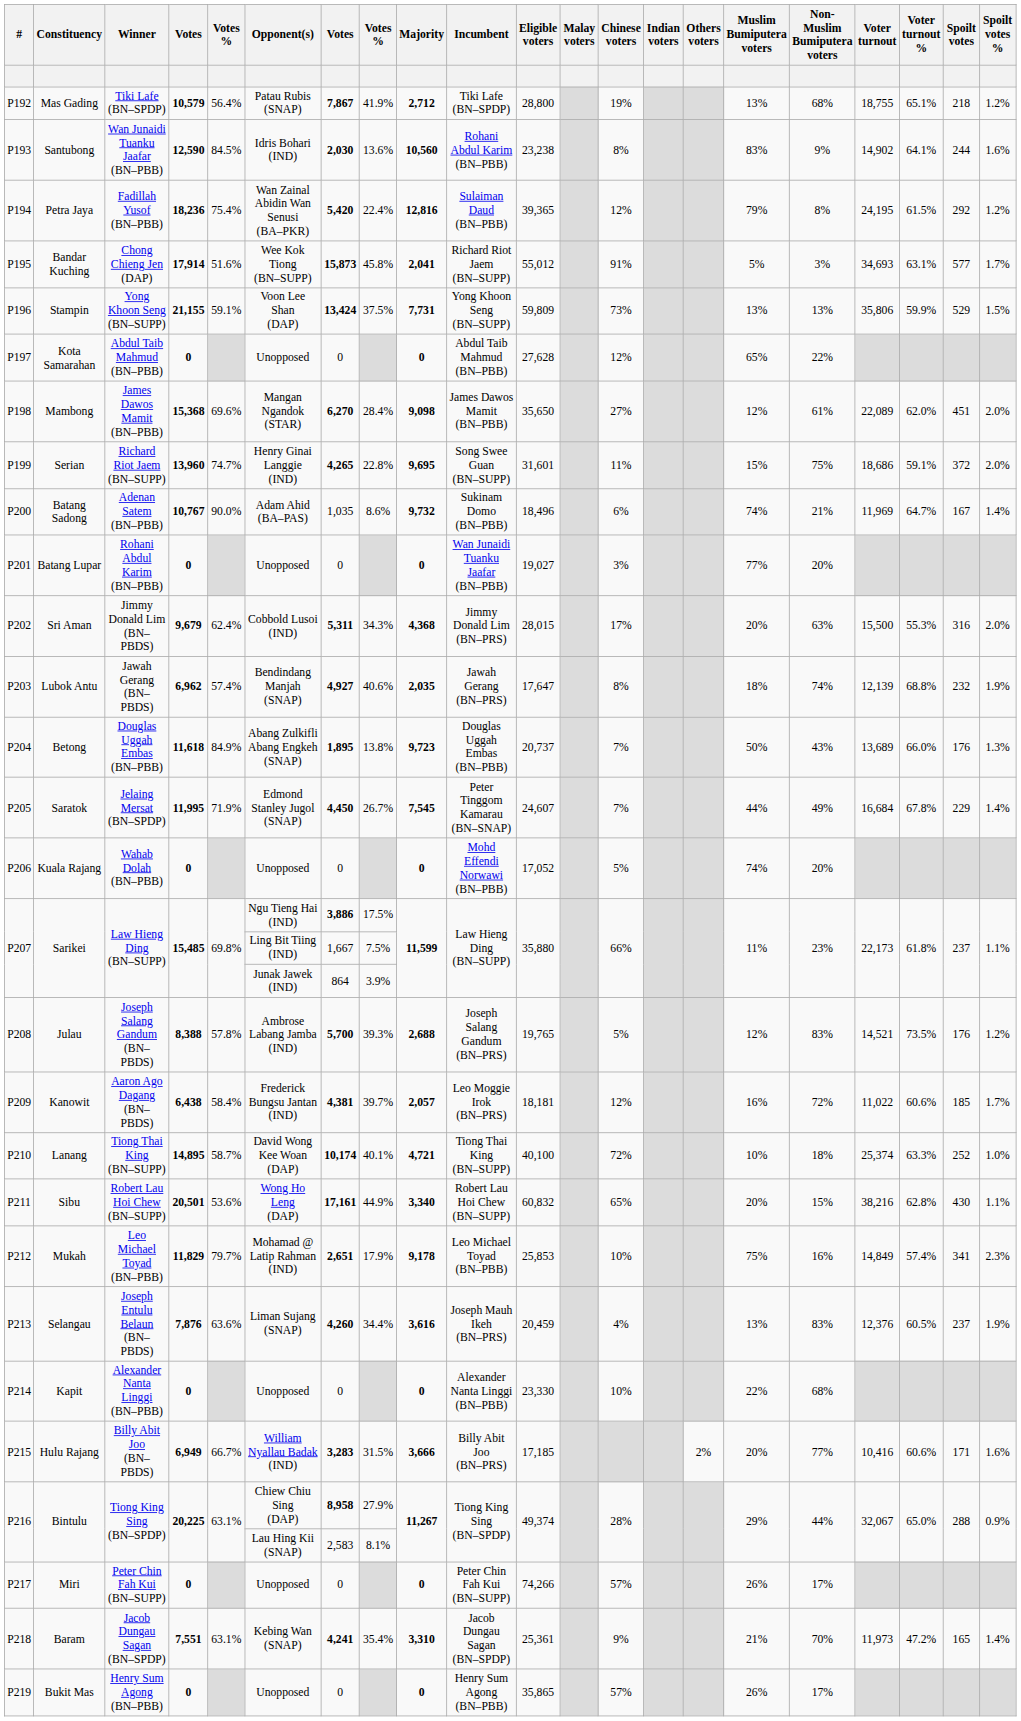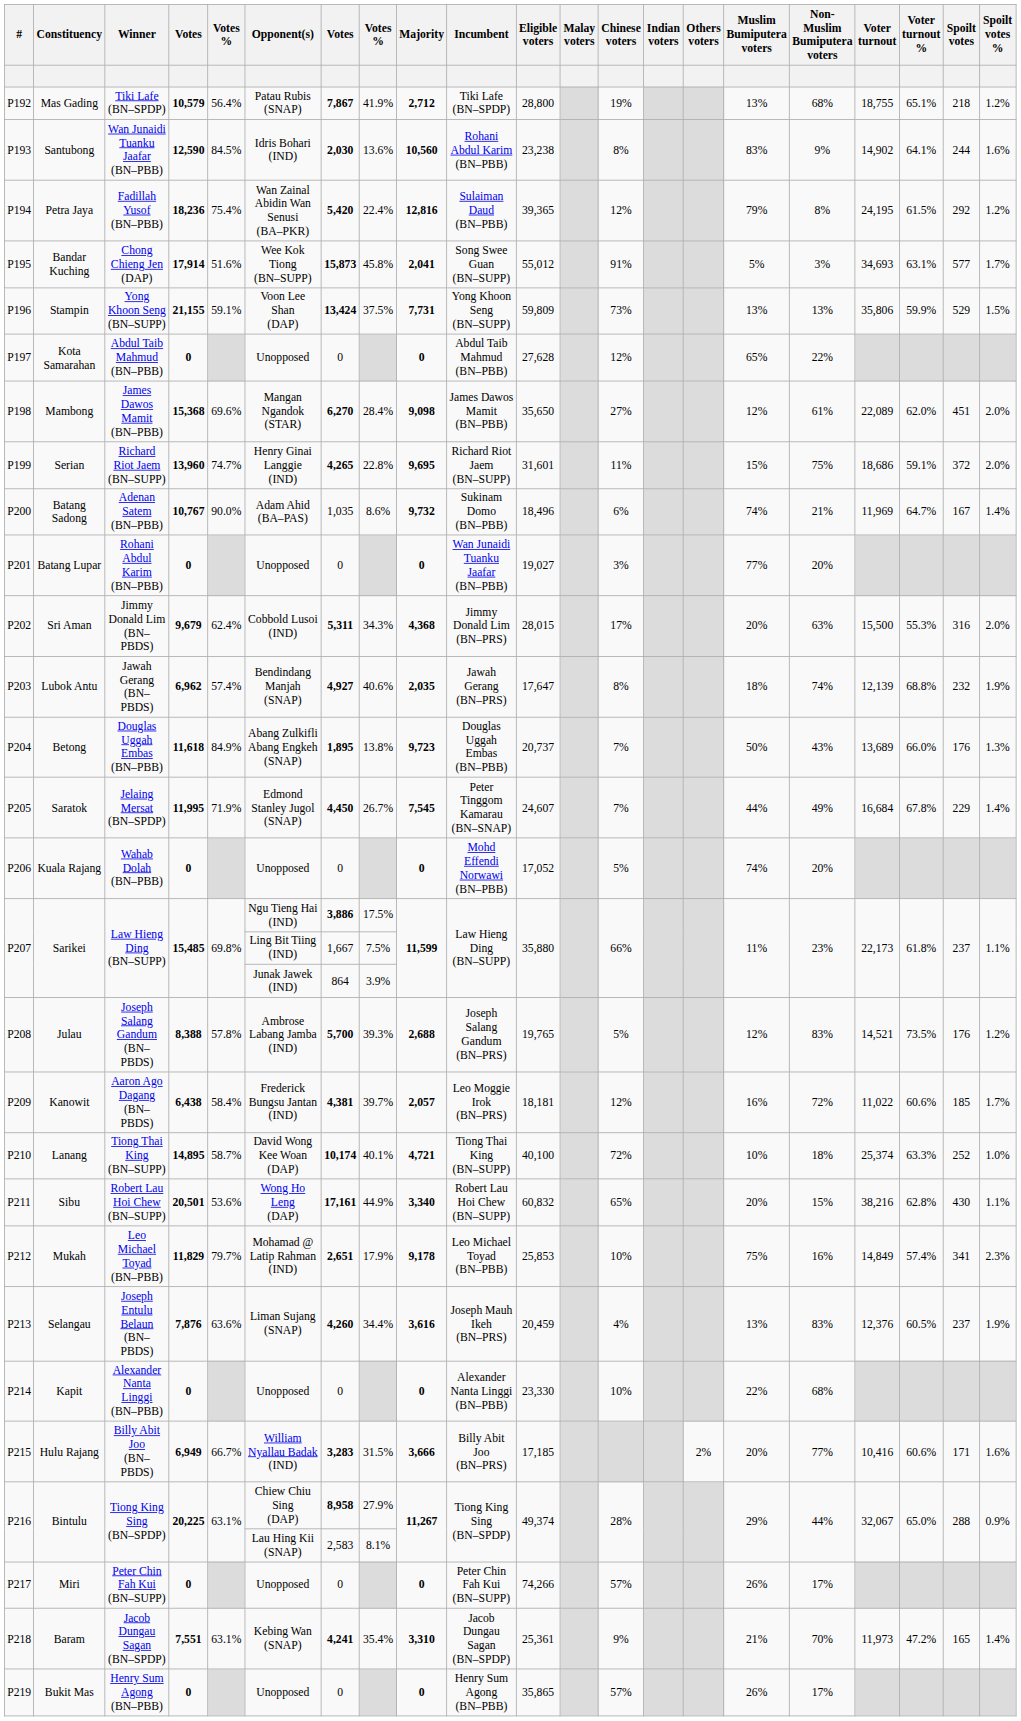(481, 264) Richard Riot Jaem (BN–SUPP) -> (481, 264) Song Swee Guan (BN–SUPP)
(481, 465) Song Swee Guan (BN–SUPP) -> (481, 465) Richard Riot Jaem (BN–SUPP)
